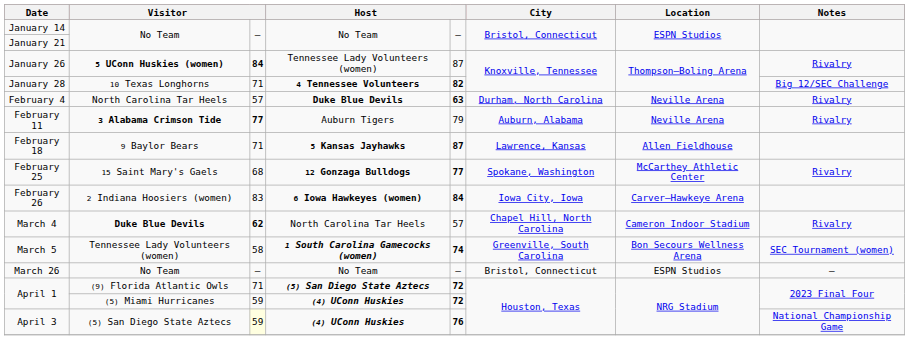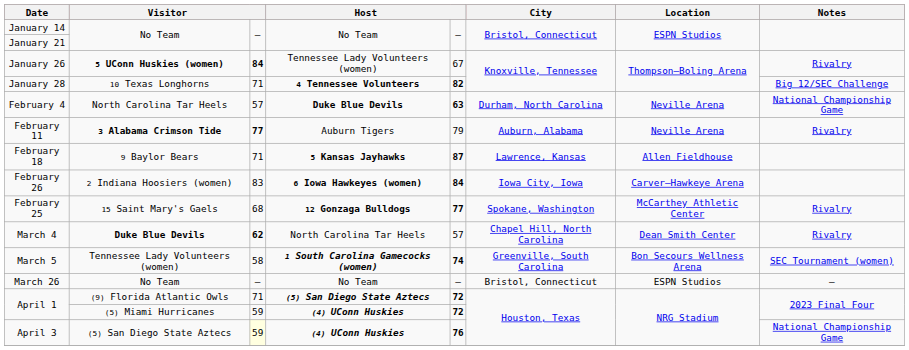(458, 63) 87 -> (458, 63) 67
(832, 99) Rivalry -> (832, 104) National Championship Game
rows swapped: (37, 172) <-> (37, 198)
(688, 224) Cameron Indoor Stadium -> (688, 235) Dean Smith Center
